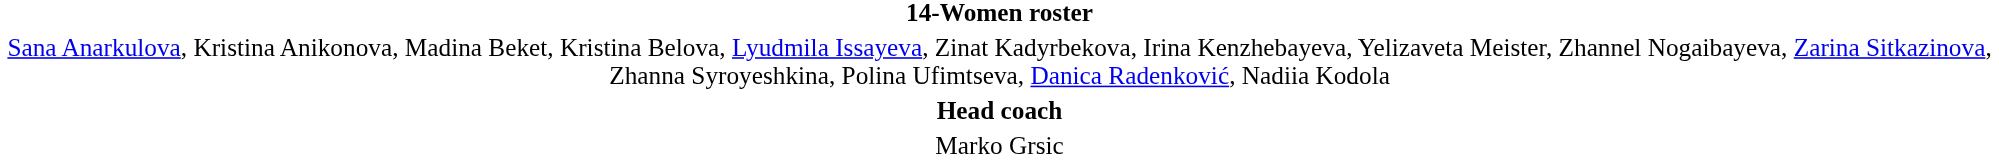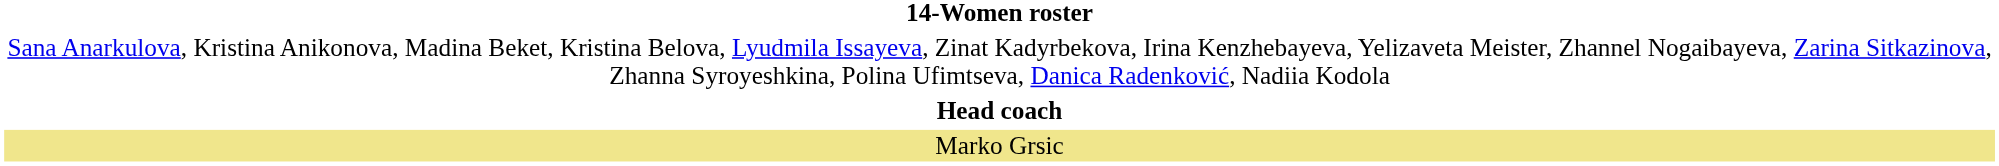(1000, 145) no background -> (1000, 145) khaki background
